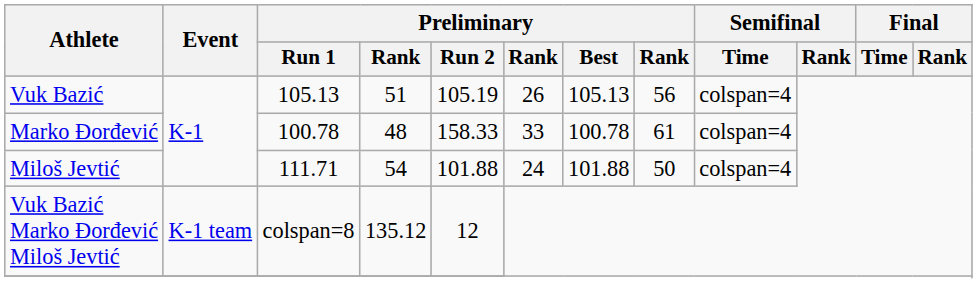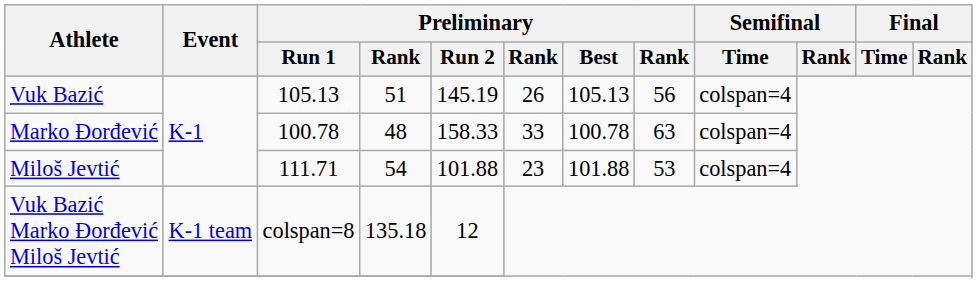(467, 94) 105.19 -> (467, 94) 145.19
(664, 131) 61 -> (664, 131) 63
(533, 168) 24 -> (533, 168) 23
(664, 168) 50 -> (664, 168) 53
(396, 231) 135.12 -> (396, 231) 135.18
